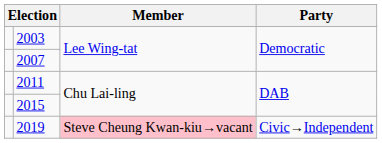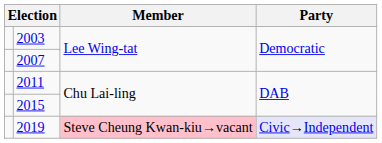(316, 127) no background -> (316, 127) lavender background
